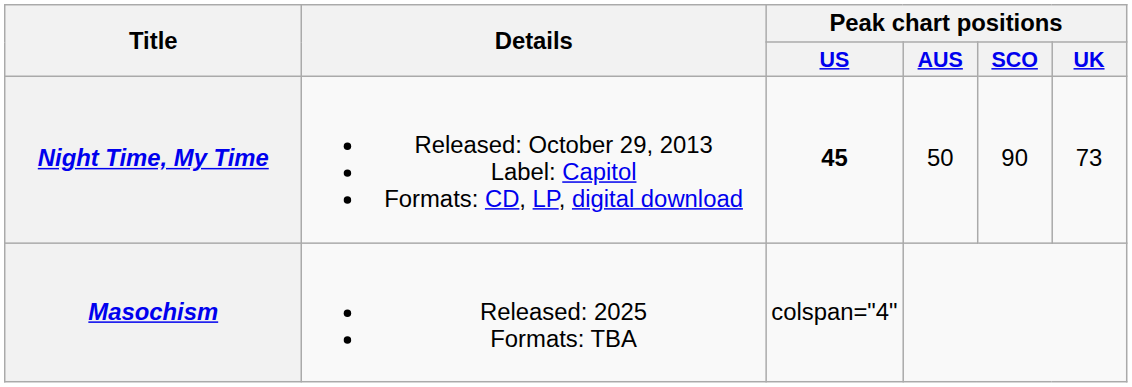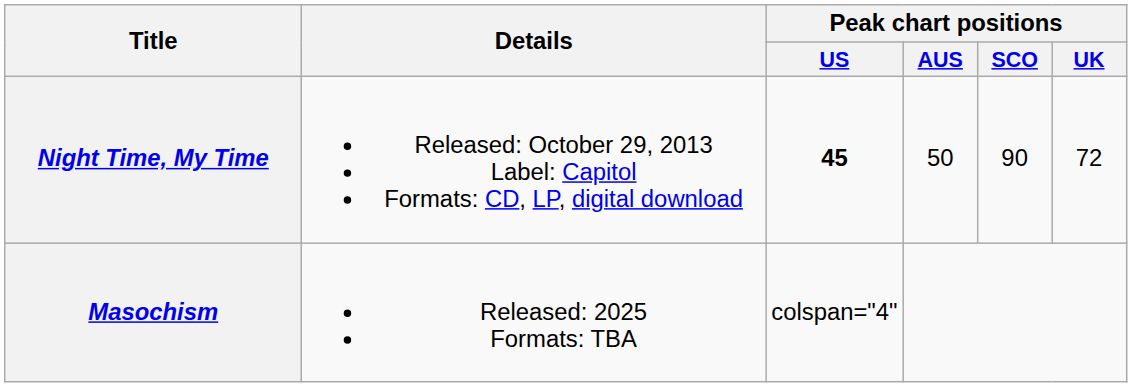(1089, 159) 73 -> (1089, 159) 72
